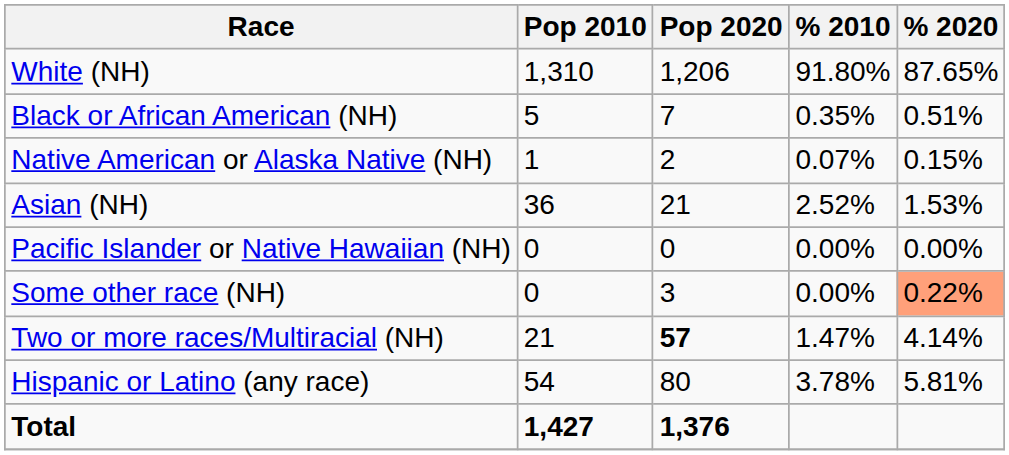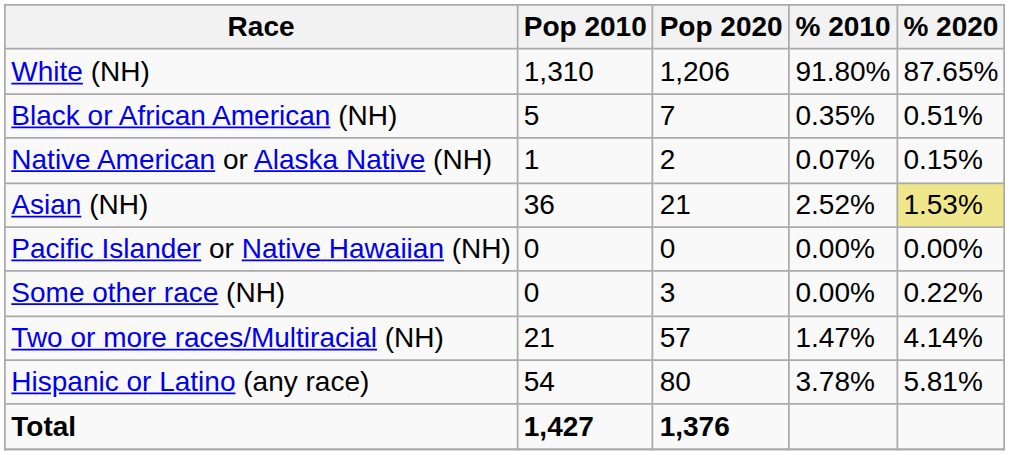(943, 204) no background -> (943, 204) khaki background
(943, 293) lightsalmon background -> (943, 293) no background
(675, 337) bold -> (675, 337) normal
